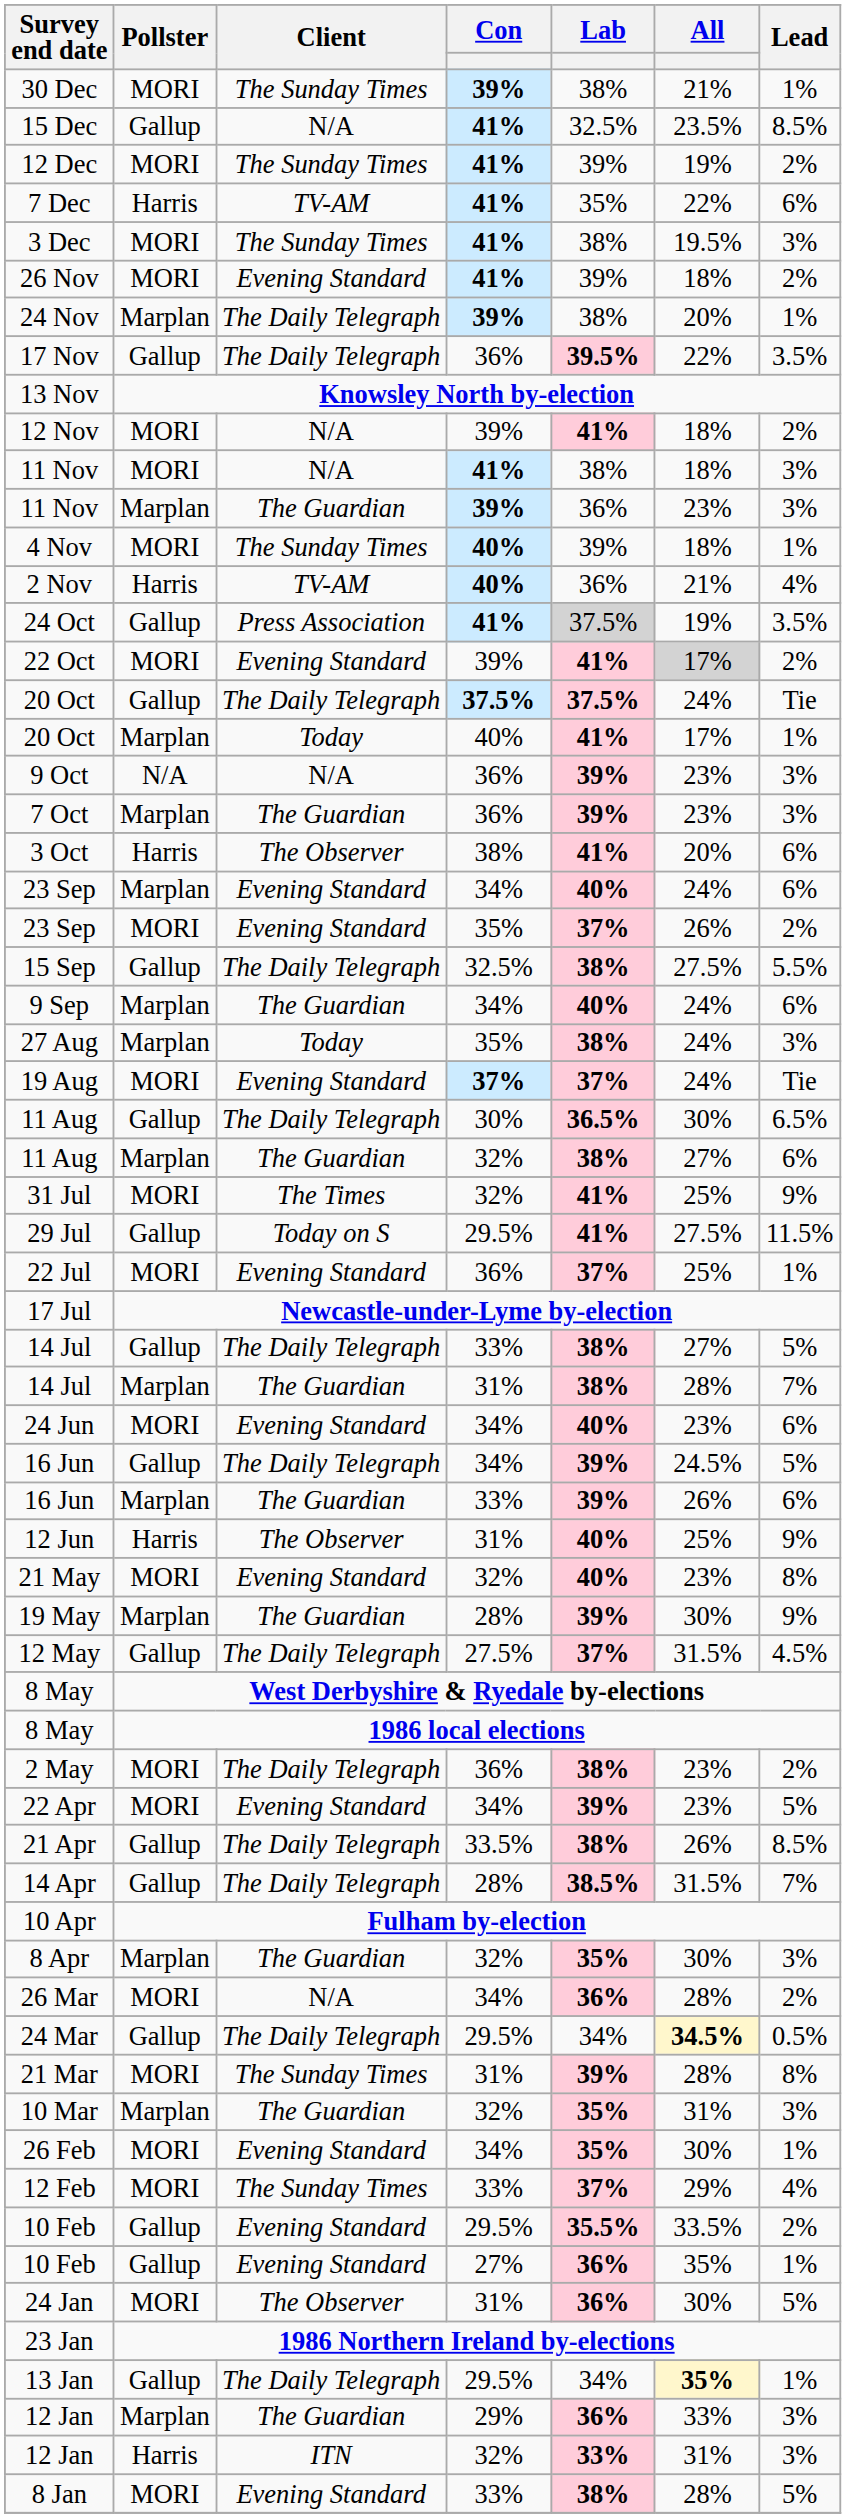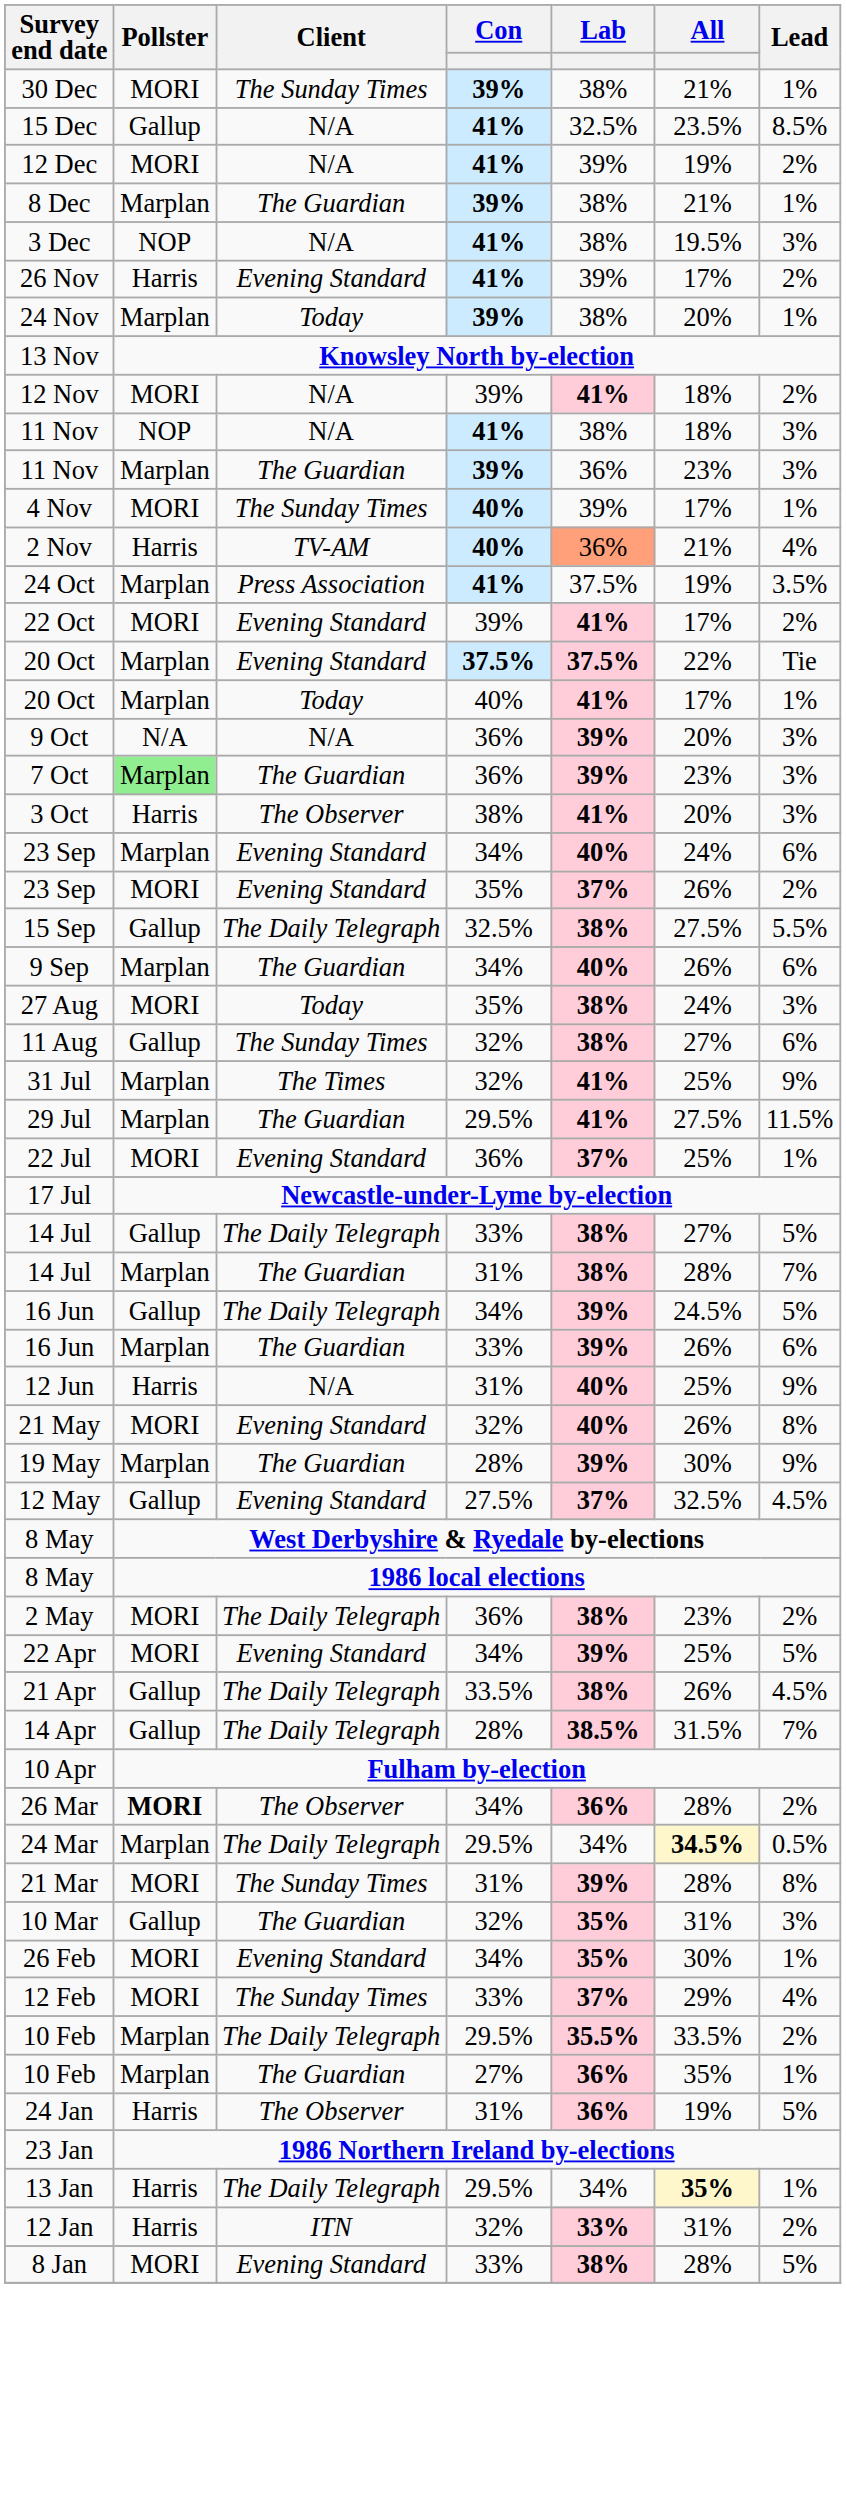(331, 165) The Sunday Times -> (331, 165) N/A
+ row: (59, 203)
- row: (59, 203)
(165, 241) MORI -> (165, 241) NOP
(331, 241) The Sunday Times -> (331, 241) N/A
(165, 279) MORI -> (165, 279) Harris
(708, 279) 18% -> (708, 279) 17%
(331, 317) The Daily Telegraph -> (331, 317) Today
- row: (59, 356)
(165, 470) MORI -> (165, 432) NOP
(708, 547) 18% -> (708, 508) 17%
(603, 585) no background -> (603, 547) lightsalmon background
(165, 623) Gallup -> (165, 585) Marplan
(603, 623) lightgrey background -> (603, 585) no background
(708, 661) lightgrey background -> (708, 623) no background
(165, 699) Gallup -> (165, 661) Marplan
(331, 699) The Daily Telegraph -> (331, 661) Evening Standard
(708, 699) 24% -> (708, 661) 22%
(708, 776) 23% -> (708, 737) 20%
(165, 814) no background -> (165, 776) lightgreen background
(800, 852) 6% -> (800, 814) 3%
(708, 1005) 24% -> (708, 966) 26%
(165, 1043) Marplan -> (165, 1005) MORI
- row: (59, 1081)
- row: (59, 1119)
(165, 1157) Marplan -> (165, 1043) Gallup
(331, 1157) The Guardian -> (331, 1043) The Sunday Times
(165, 1196) MORI -> (165, 1081) Marplan
(165, 1234) Gallup -> (165, 1119) Marplan
(331, 1234) Today on S -> (331, 1119) The Guardian
- row: (59, 1425)
(331, 1539) The Observer -> (331, 1386) N/A
(708, 1577) 23% -> (708, 1425) 26%
(331, 1654) The Daily Telegraph -> (331, 1501) Evening Standard
(708, 1654) 31.5% -> (708, 1501) 32.5%
(708, 1806) 23% -> (708, 1654) 25%
(800, 1845) 8.5% -> (800, 1692) 4.5%
- row: (59, 1959)
(165, 1997) normal -> (165, 1806) bold
(331, 1997) N/A -> (331, 1806) The Observer
(165, 2036) Gallup -> (165, 1845) Marplan
(165, 2112) Marplan -> (165, 1921) Gallup
(165, 2226) Gallup -> (165, 2036) Marplan
(331, 2226) Evening Standard -> (331, 2036) The Daily Telegraph
(165, 2265) Gallup -> (165, 2074) Marplan
(331, 2265) Evening Standard -> (331, 2074) The Guardian
(165, 2303) MORI -> (165, 2112) Harris
(708, 2303) 30% -> (708, 2112) 19%
(165, 2379) Gallup -> (165, 2188) Harris
- row: (59, 2417)
(800, 2456) 3% -> (800, 2226) 2%
